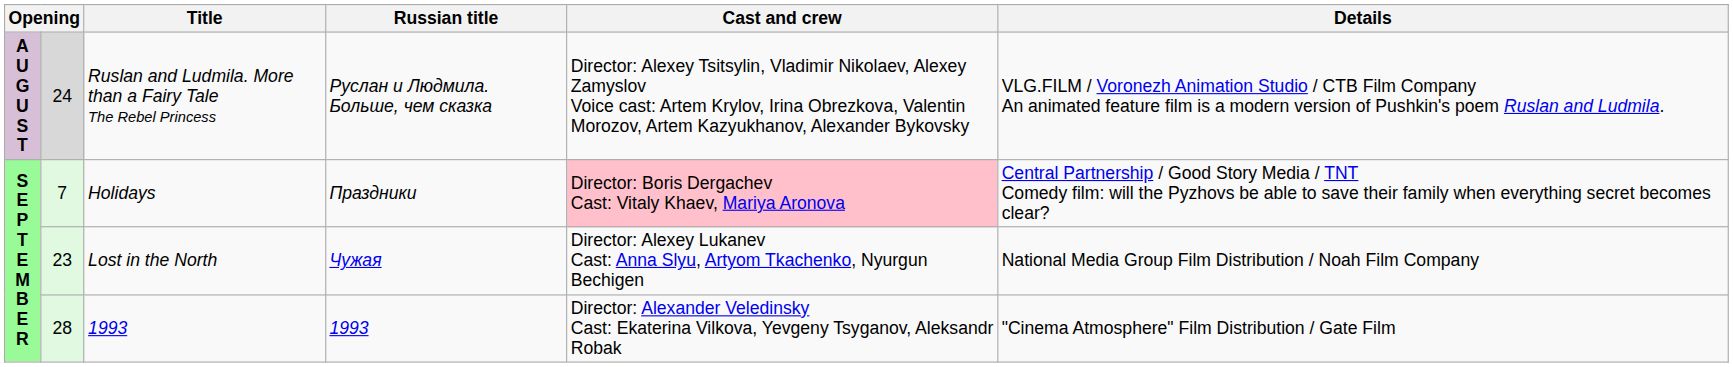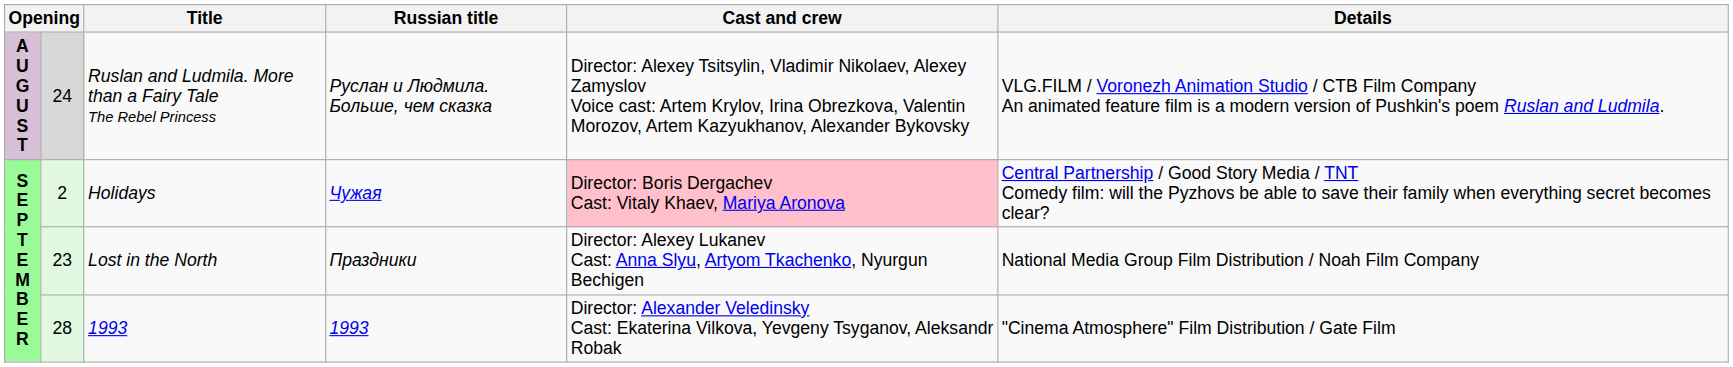(62, 193) 7 -> (62, 193) 2
(373, 193) Праздники -> (355, 193) Чужая
(355, 260) Чужая -> (373, 260) Праздники
